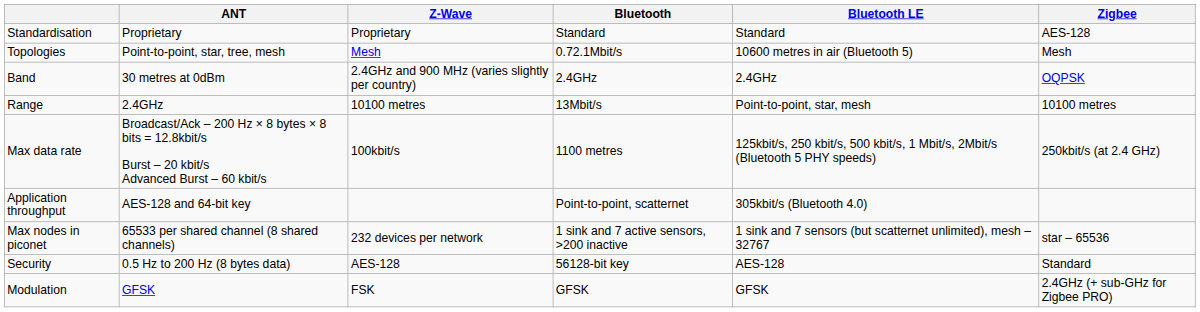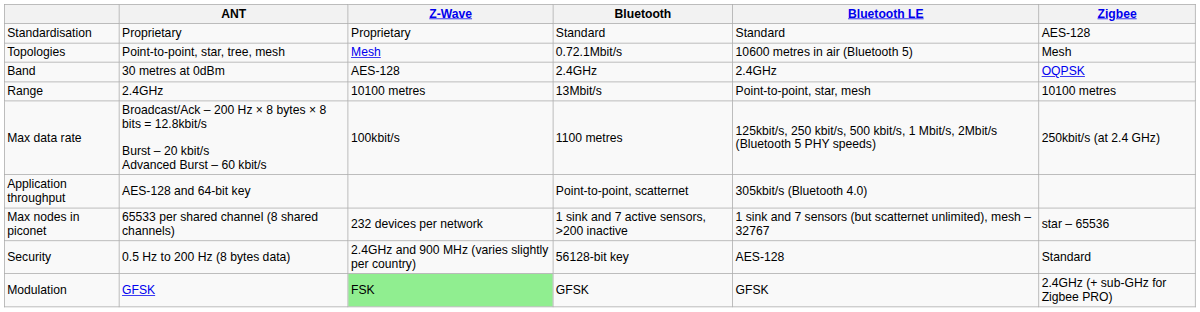(450, 78) 2.4GHz and 900 MHz (varies slightly per country) -> (375, 71) AES-128
(375, 264) AES-128 -> (450, 257) 2.4GHz and 900 MHz (varies slightly per country)
(363, 290) no background -> (363, 290) lightgreen background
